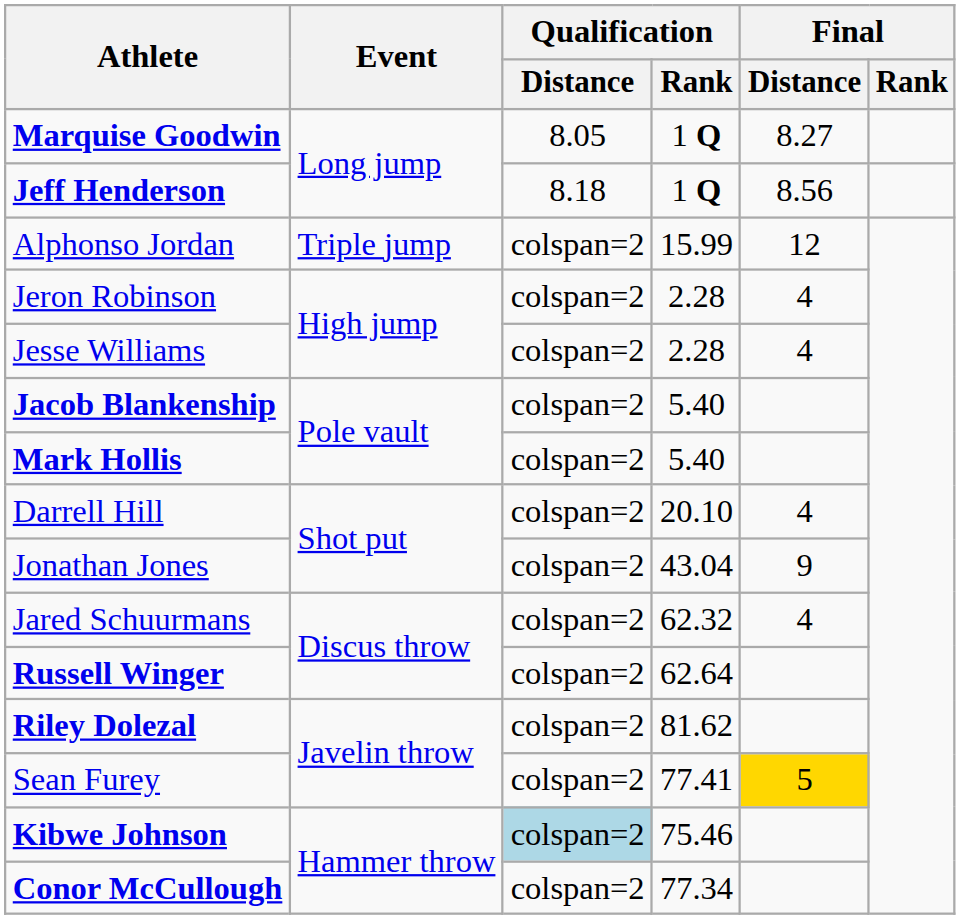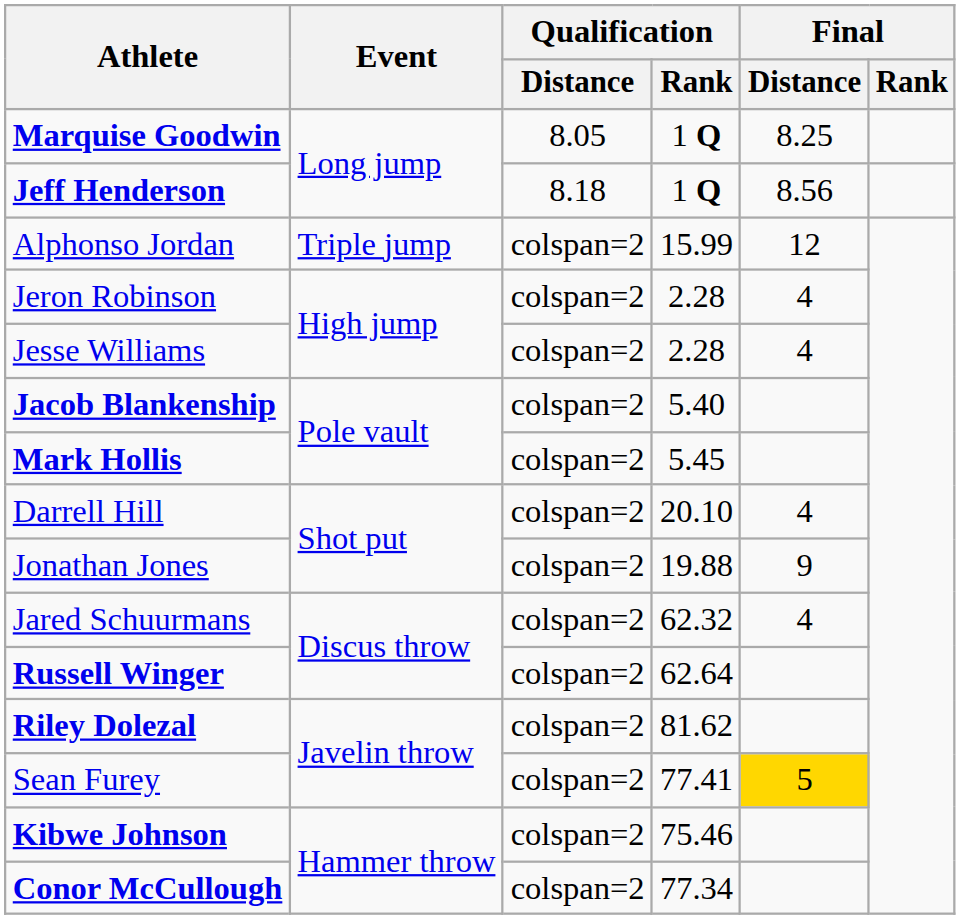(805, 136) 8.27 -> (805, 136) 8.25
(696, 458) 5.40 -> (696, 458) 5.45
(696, 565) 43.04 -> (696, 565) 19.88
(578, 833) lightblue background -> (578, 833) no background
